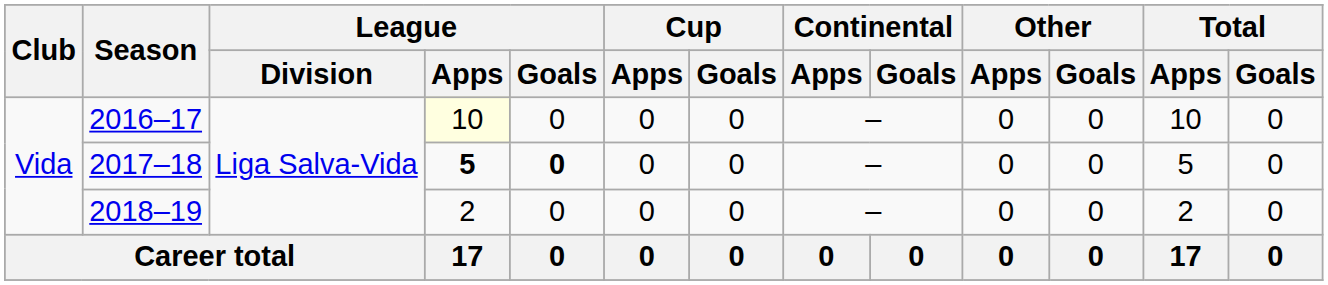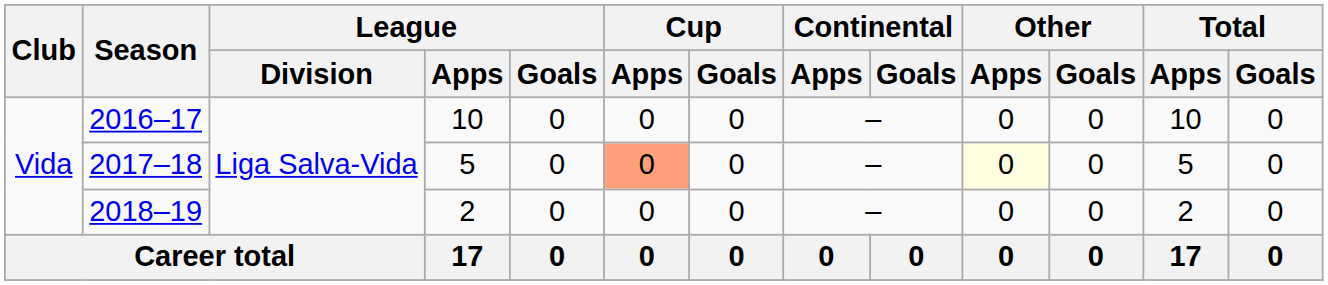(467, 119) lightyellow background -> (467, 119) no background
(467, 165) bold -> (467, 165) normal
(557, 165) bold -> (557, 165) normal
(647, 165) no background -> (647, 165) lightsalmon background
(1006, 165) no background -> (1006, 165) lightyellow background
